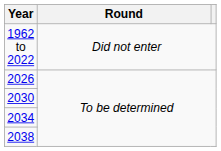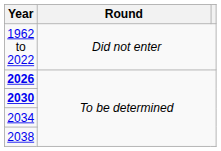(21, 79) normal -> (21, 79) bold
(21, 99) normal -> (21, 99) bold
